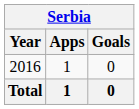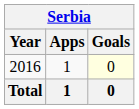(111, 66) no background -> (111, 66) lightyellow background
